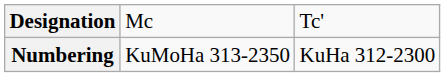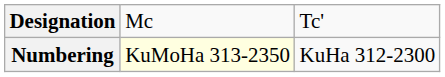(208, 54) no background -> (208, 54) lightyellow background
